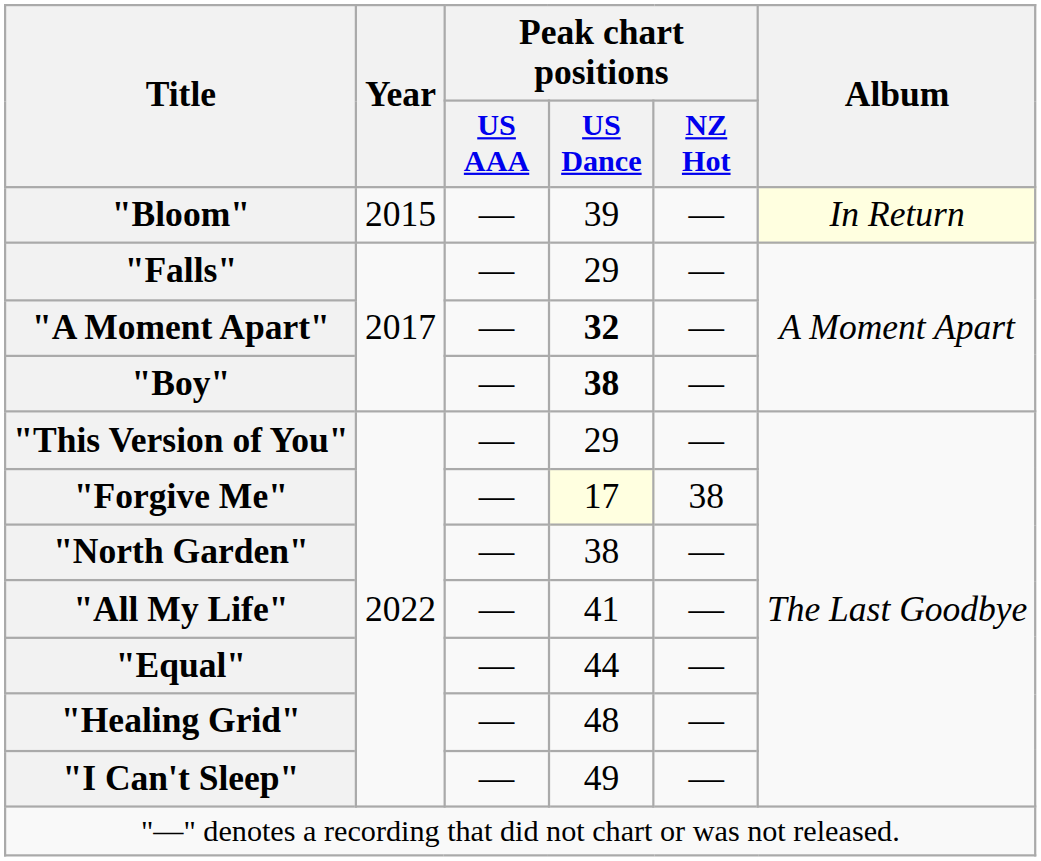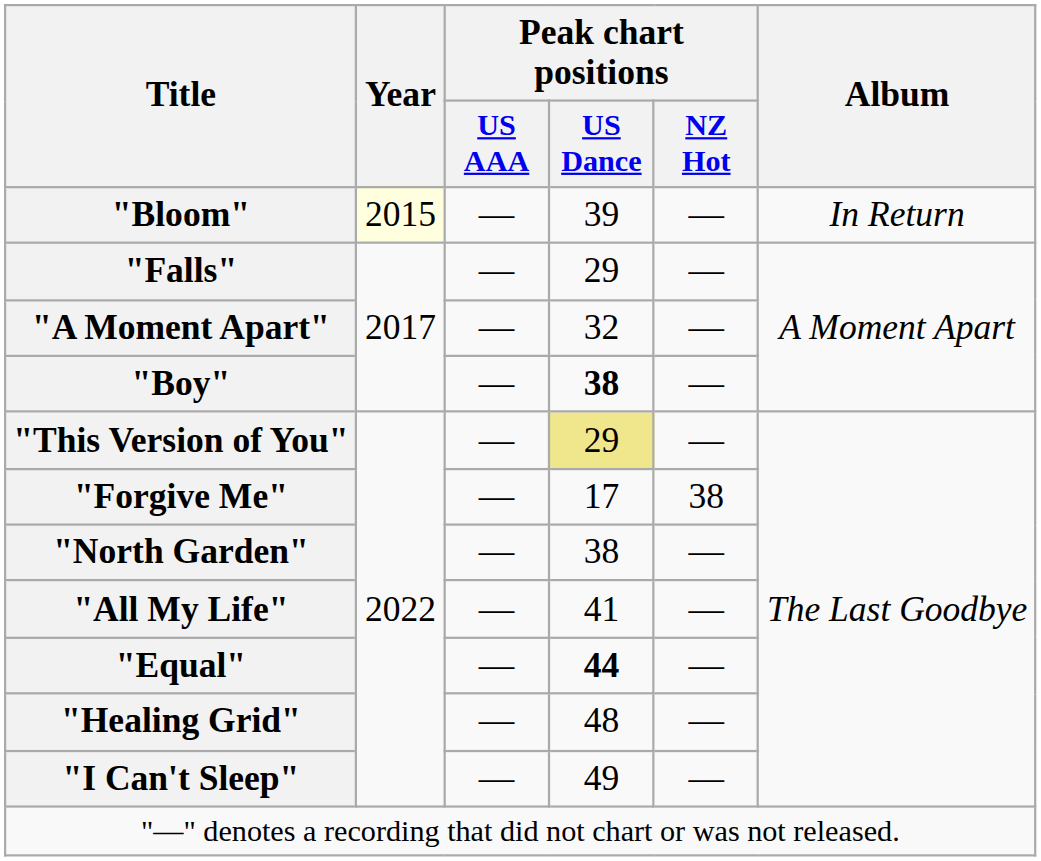(400, 214) no background -> (400, 214) lightyellow background
(897, 214) lightyellow background -> (897, 214) no background
(601, 326) bold -> (601, 326) normal
(601, 439) no background -> (601, 439) khaki background
(601, 495) lightyellow background -> (601, 495) no background
(601, 664) normal -> (601, 664) bold
